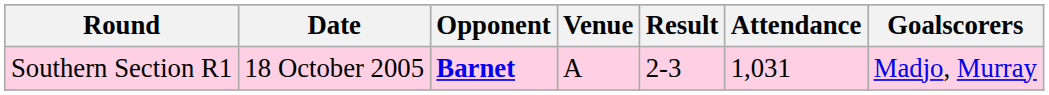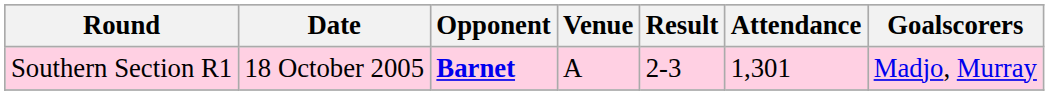(761, 68) 1,031 -> (761, 68) 1,301
